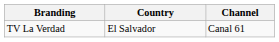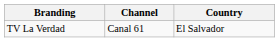columns swapped: (240, 12) <-> (155, 12)
